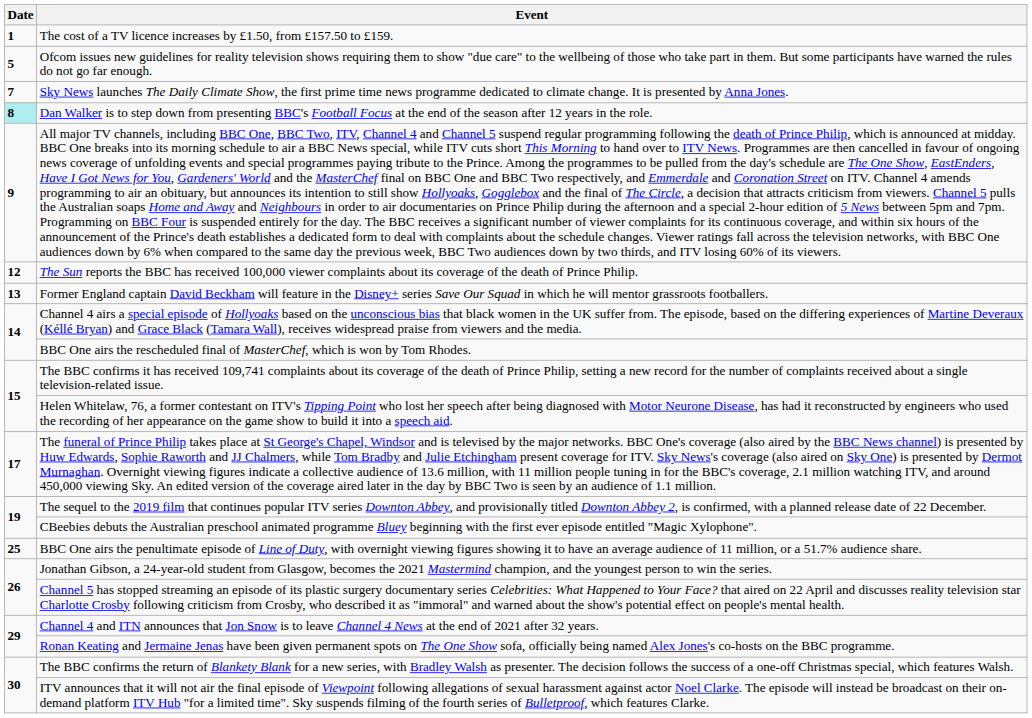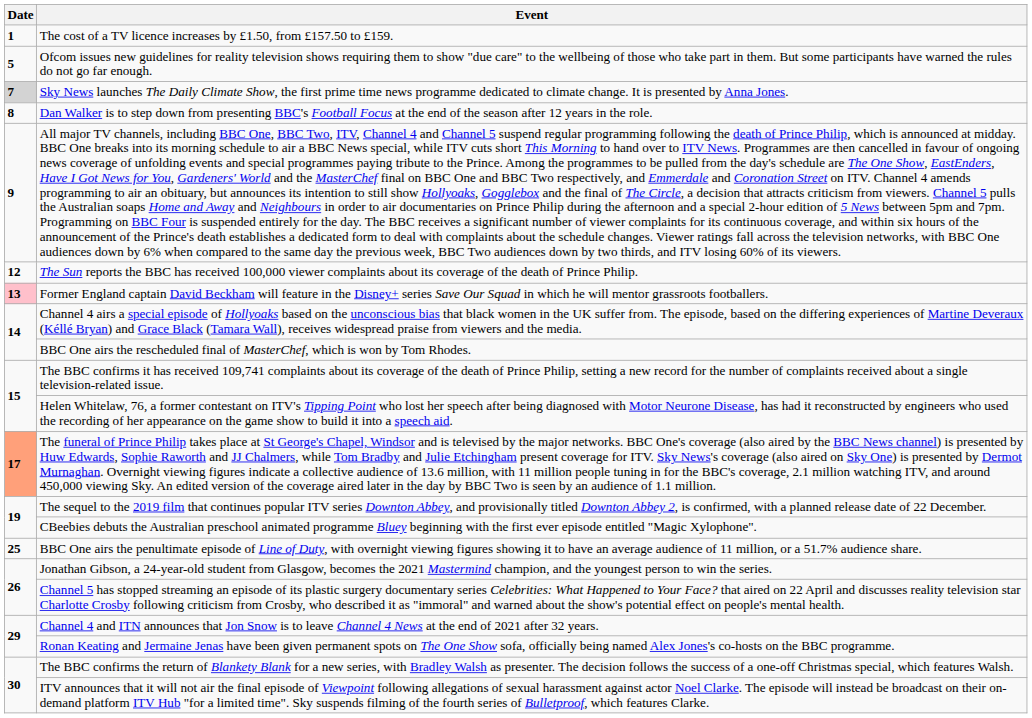(11, 92) no background -> (11, 92) lightgrey background
(11, 112) paleturquoise background -> (11, 112) no background
(14, 293) no background -> (14, 293) pink background
(14, 463) no background -> (14, 463) lightsalmon background
